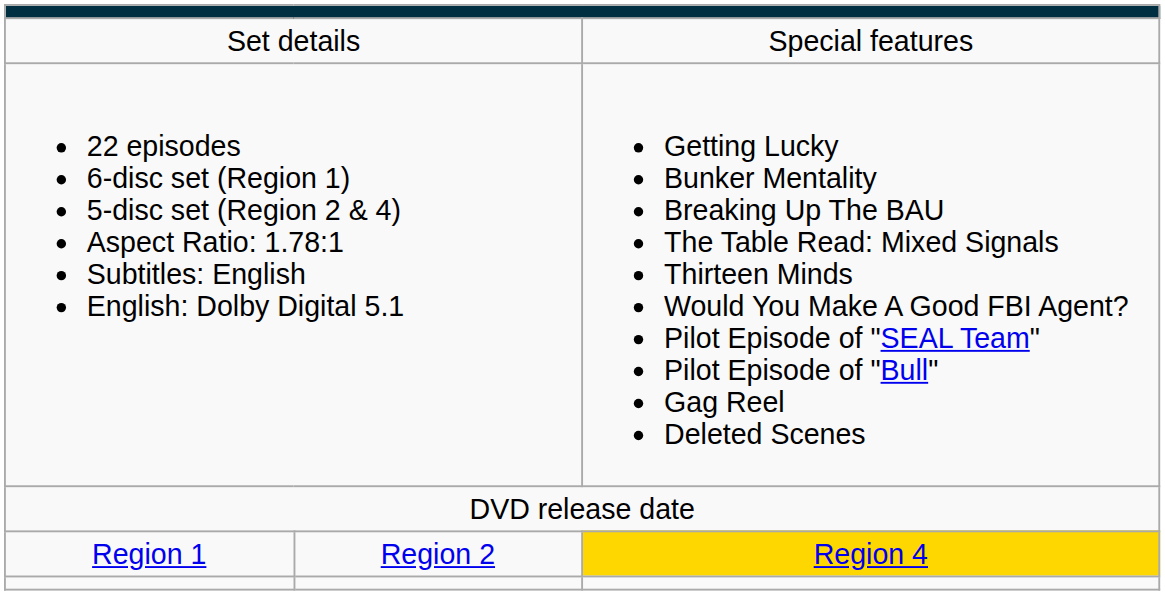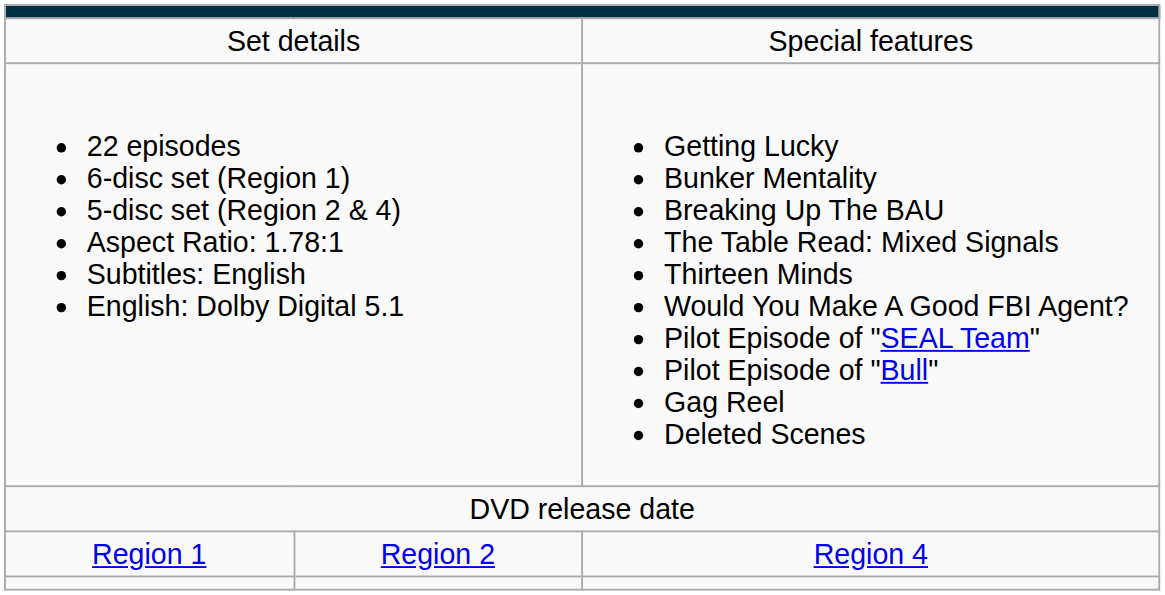(871, 553) gold background -> (871, 553) no background
